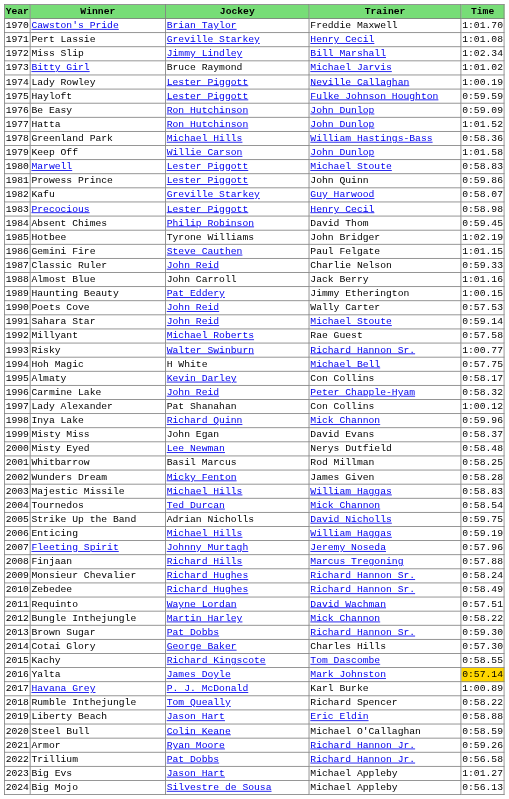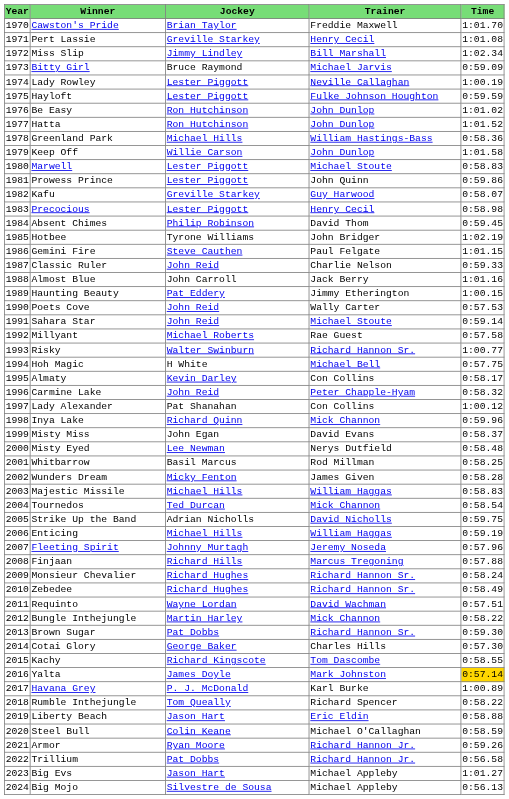(483, 68) 1:01.02 -> (483, 68) 0:59.09
(483, 110) 0:59.09 -> (483, 110) 1:01.02
